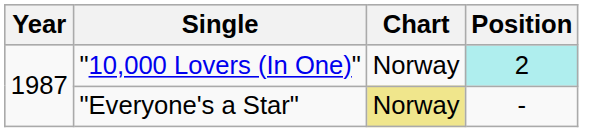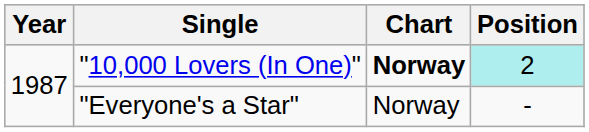(416, 65) normal -> (419, 65) bold
(416, 106) khaki background -> (416, 106) no background
